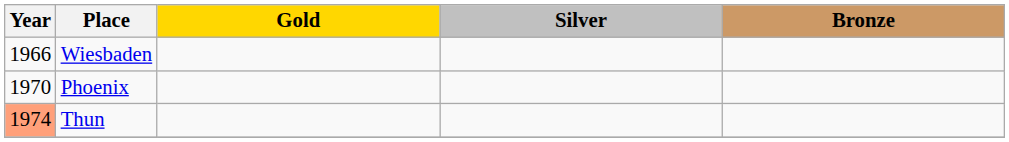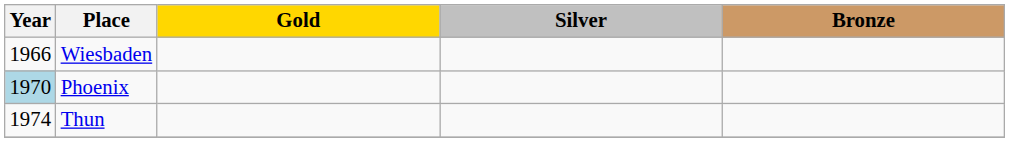(30, 86) no background -> (30, 86) lightblue background
(30, 119) lightsalmon background -> (30, 119) no background
